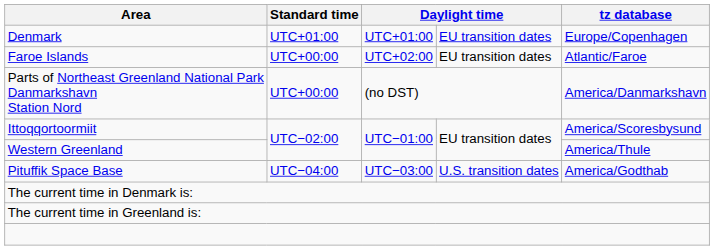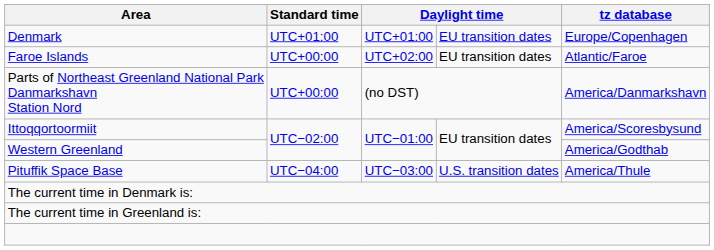(608, 150) America/Thule -> (616, 150) America/Godthab
(616, 171) America/Godthab -> (608, 171) America/Thule
